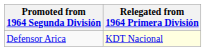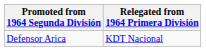(134, 38) lightyellow background -> (134, 38) no background
